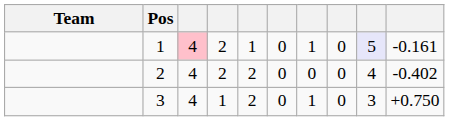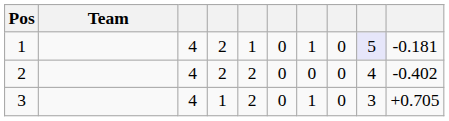columns swapped: (160, 18) <-> (74, 18)
(193, 45) pink background -> (193, 45) no background
(415, 45) -0.161 -> (415, 45) -0.181
(415, 101) +0.750 -> (415, 101) +0.705
